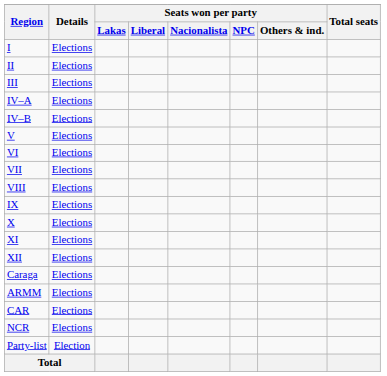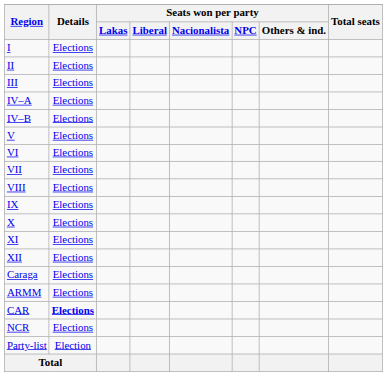(72, 310) normal -> (73, 310) bold
